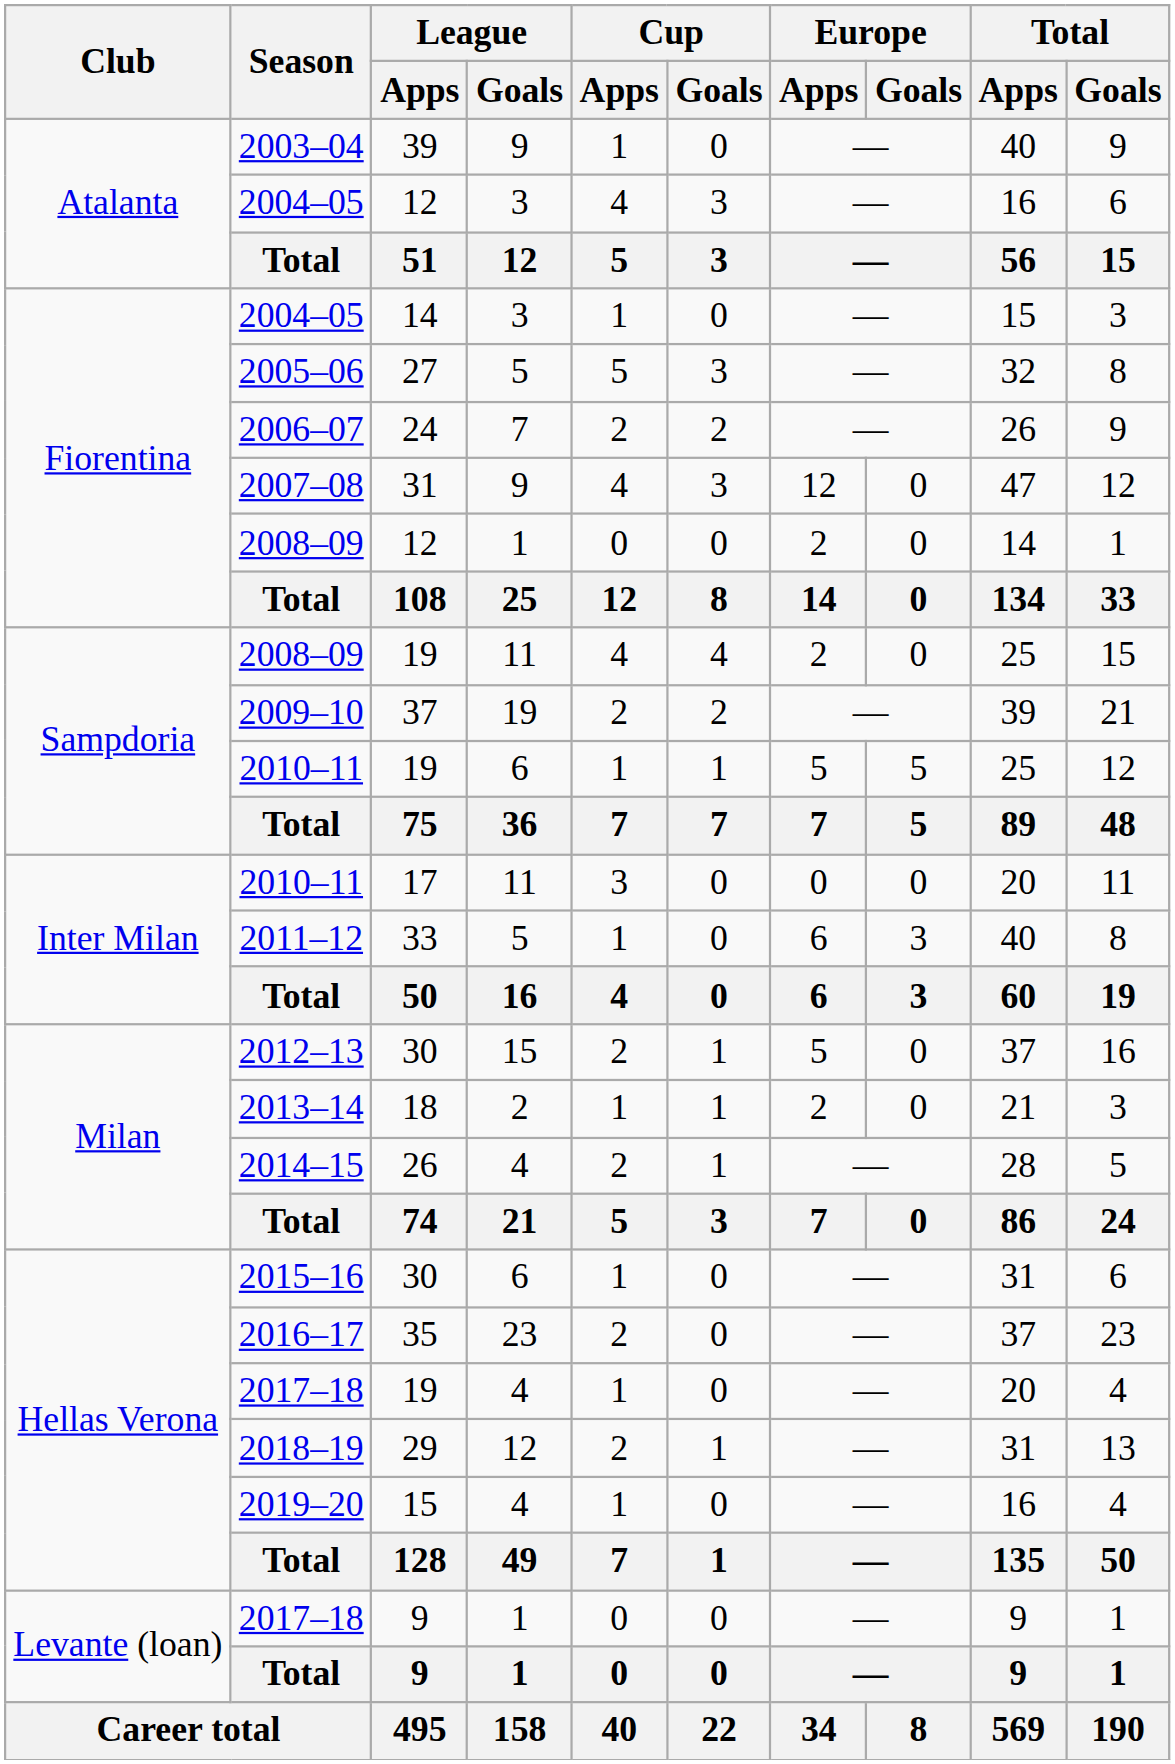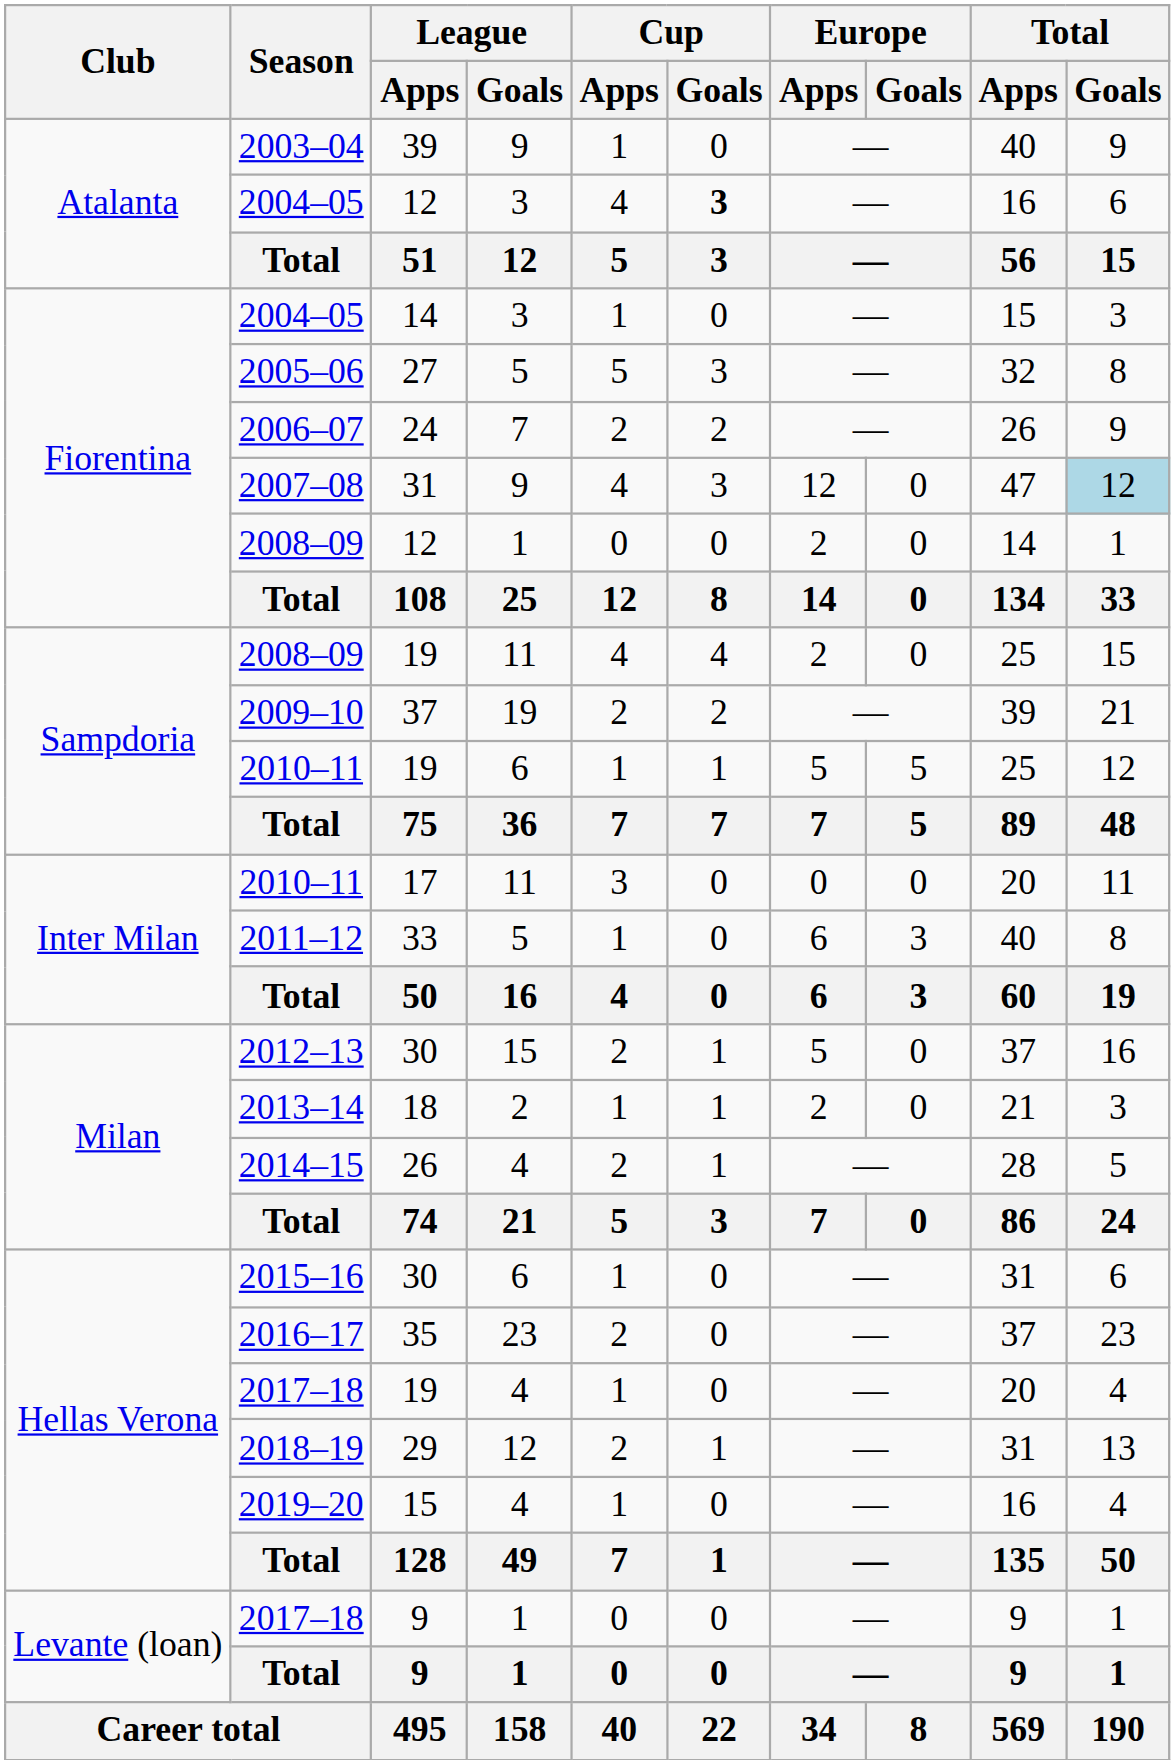(719, 202) normal -> (719, 202) bold
(1118, 485) no background -> (1118, 485) lightblue background
